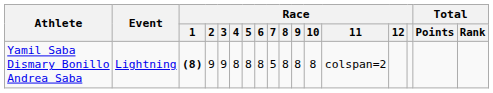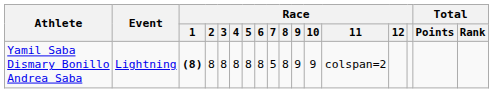(211, 64) 9 -> (211, 64) 8
(224, 64) 9 -> (224, 64) 8
(298, 64) 8 -> (298, 64) 9
(313, 64) 8 -> (313, 64) 9
